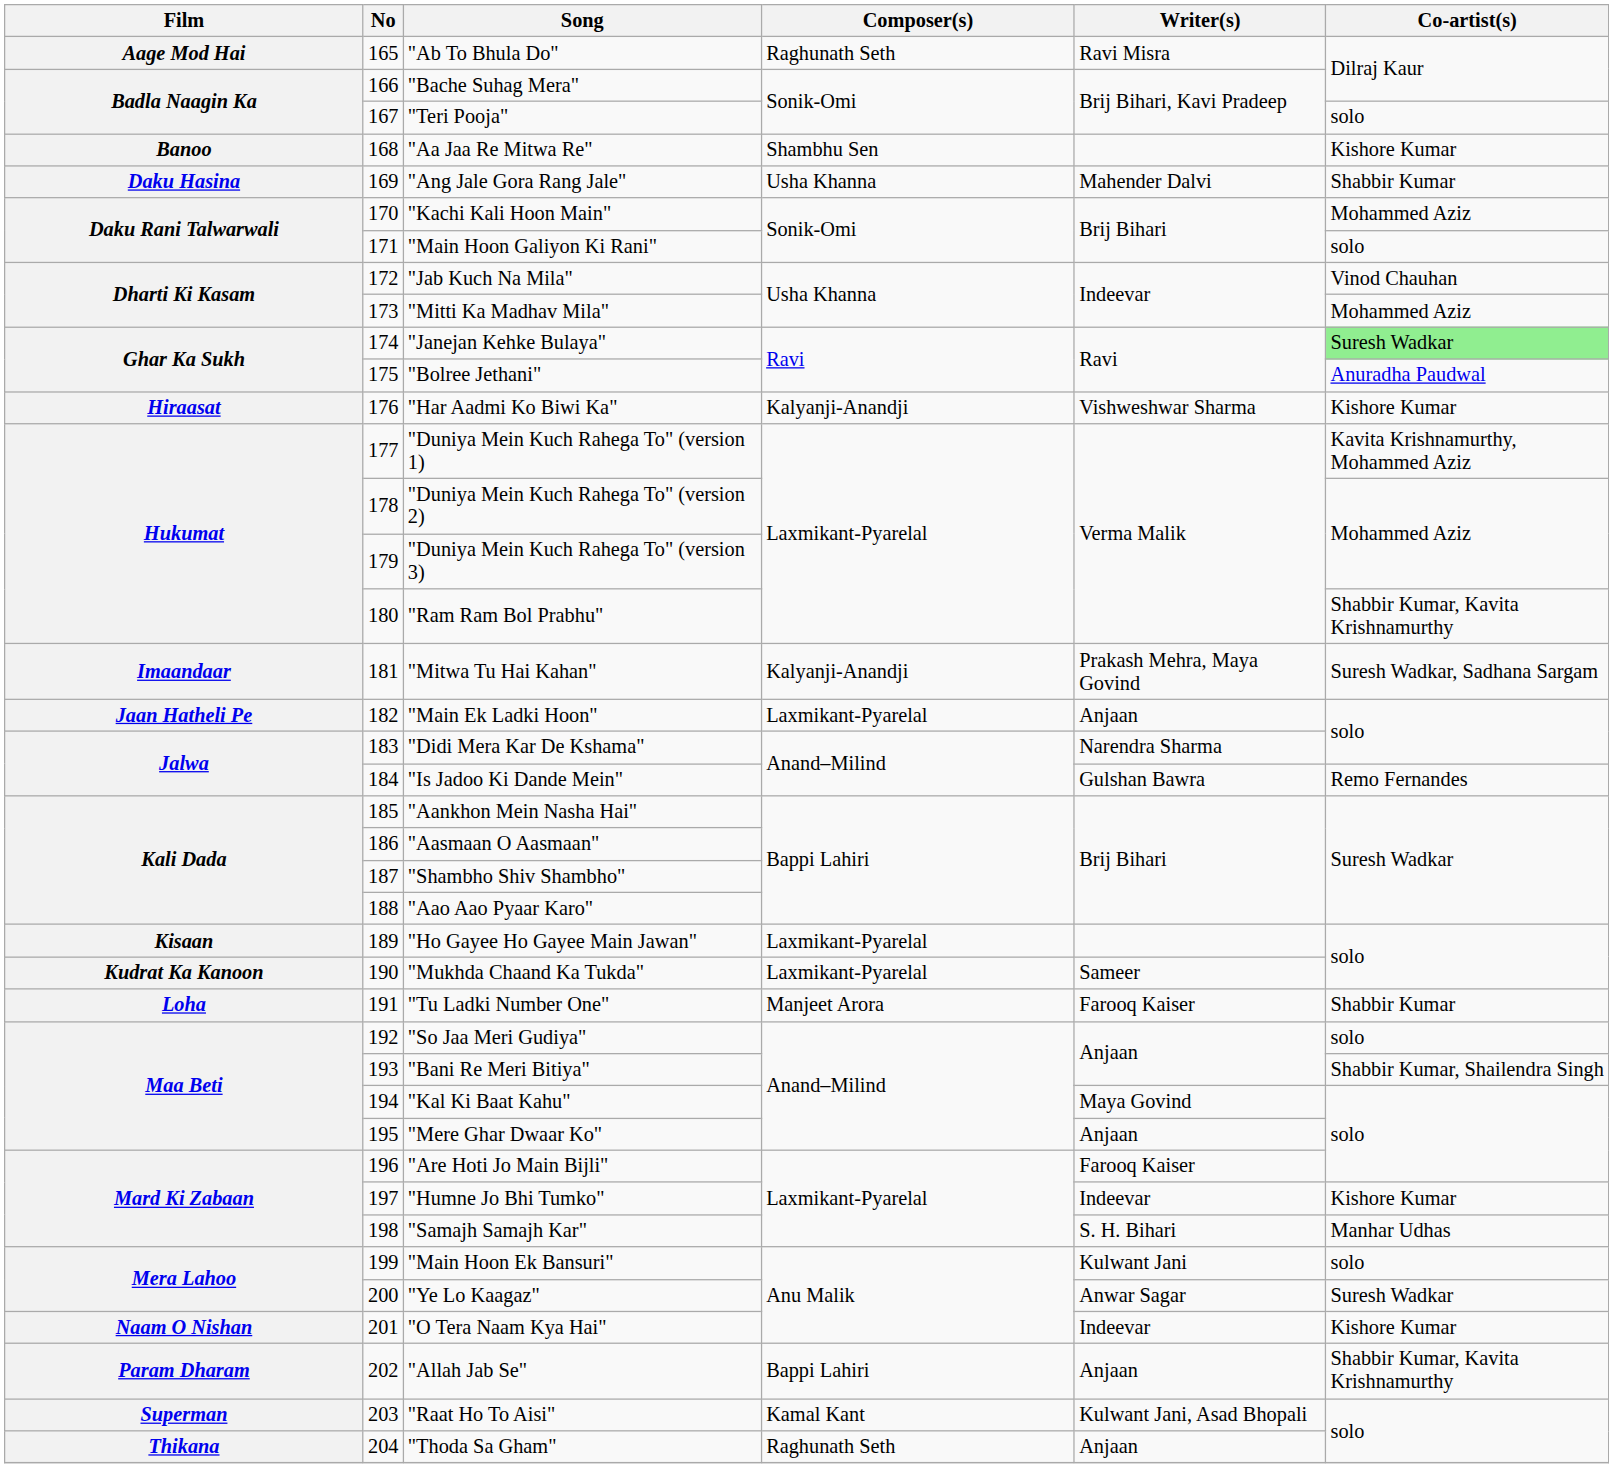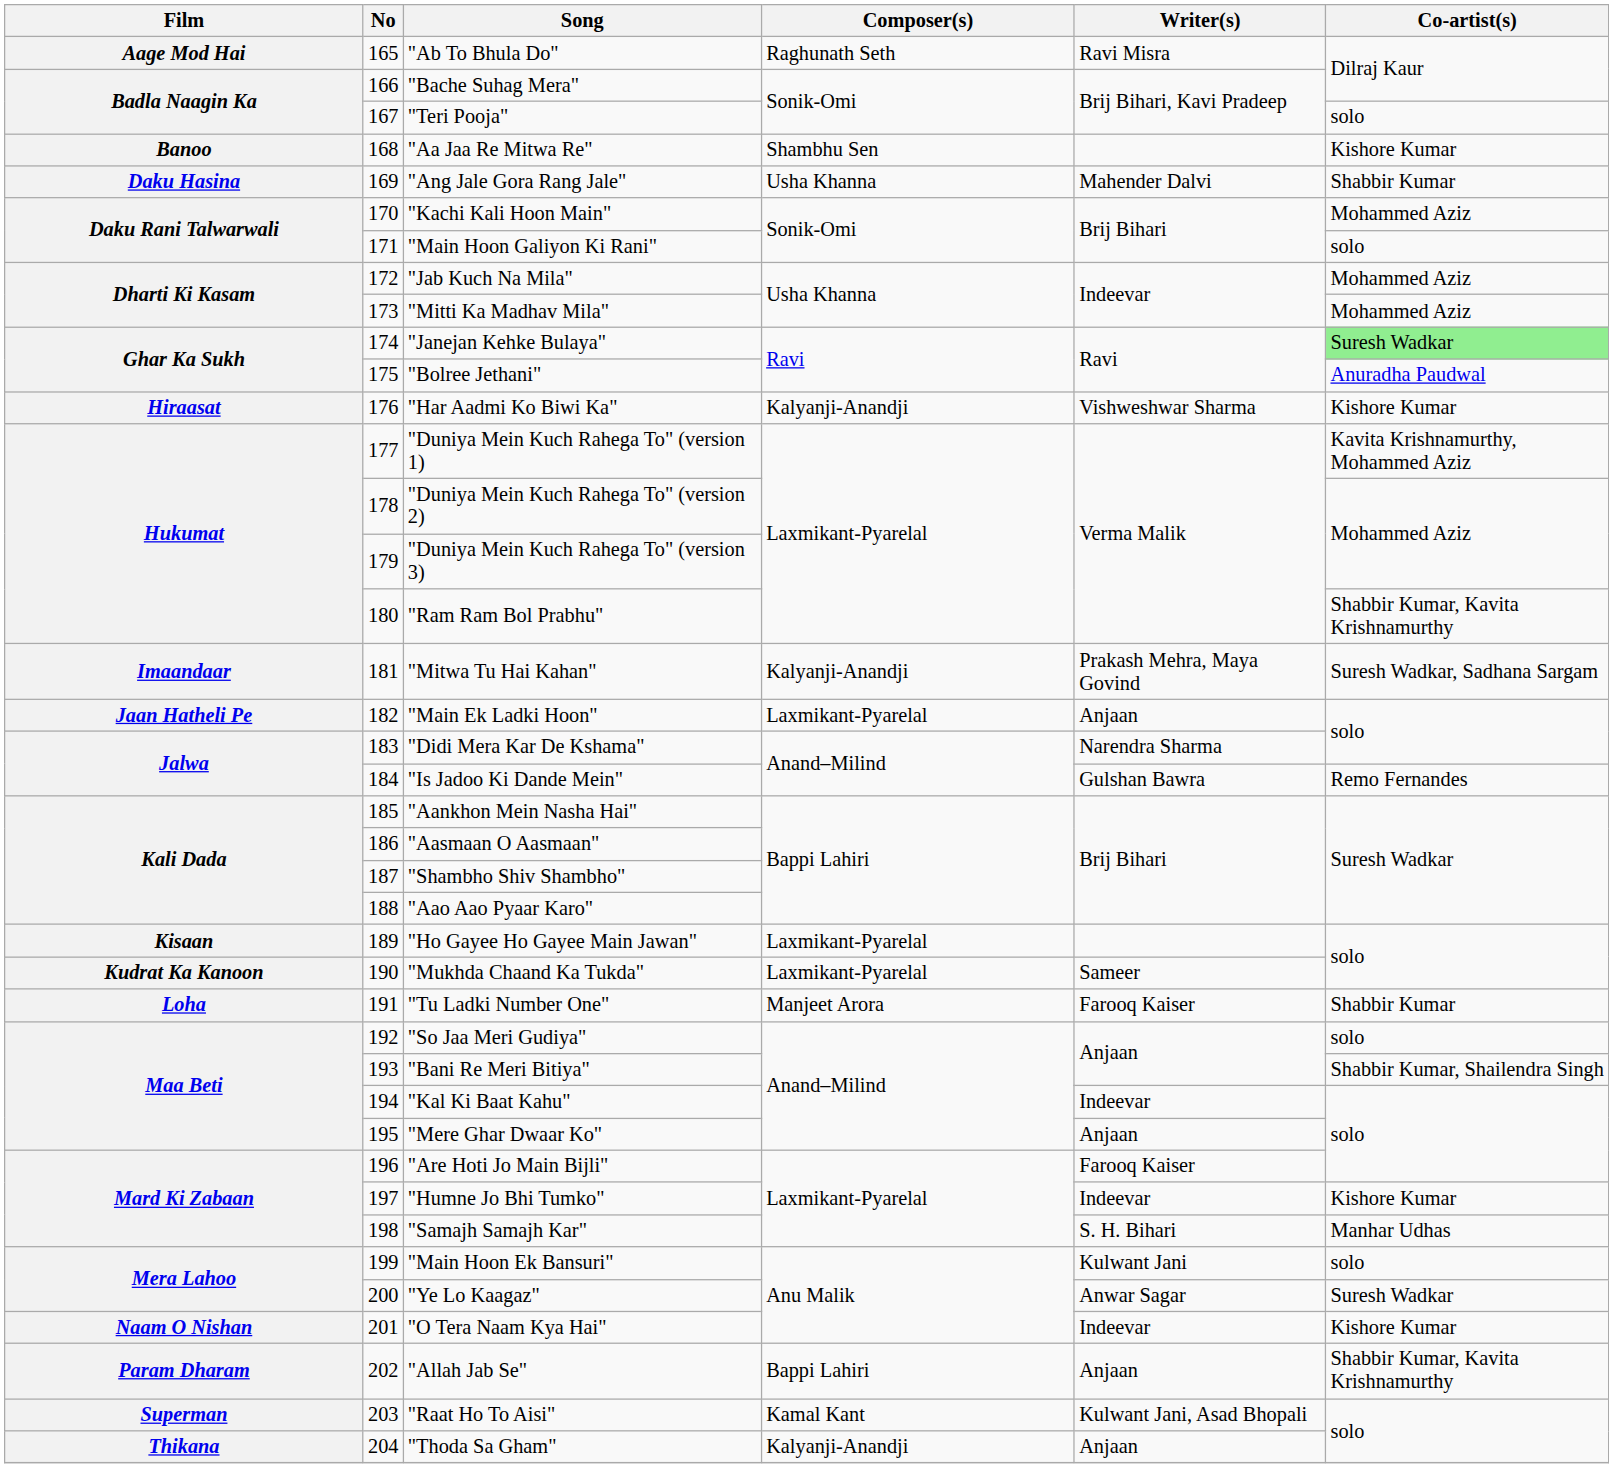(1394, 278) Vinod Chauhan -> (1401, 278) Mohammed Aziz
(1135, 1101) Maya Govind -> (1115, 1101) Indeevar
(831, 1446) Raghunath Seth -> (837, 1446) Kalyanji-Anandji
